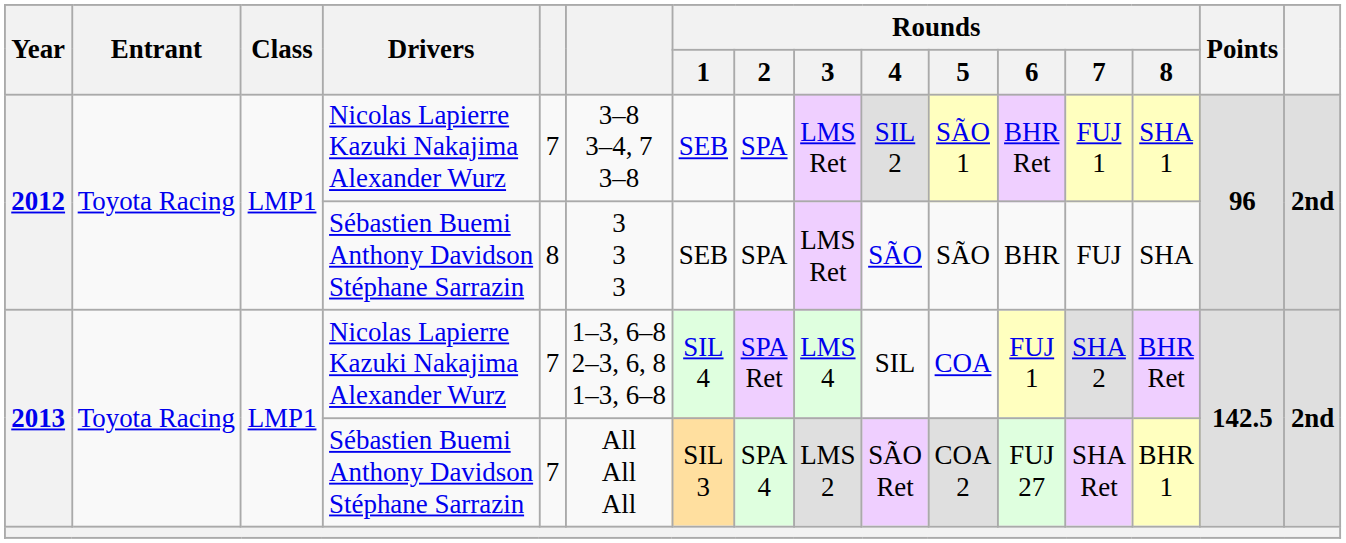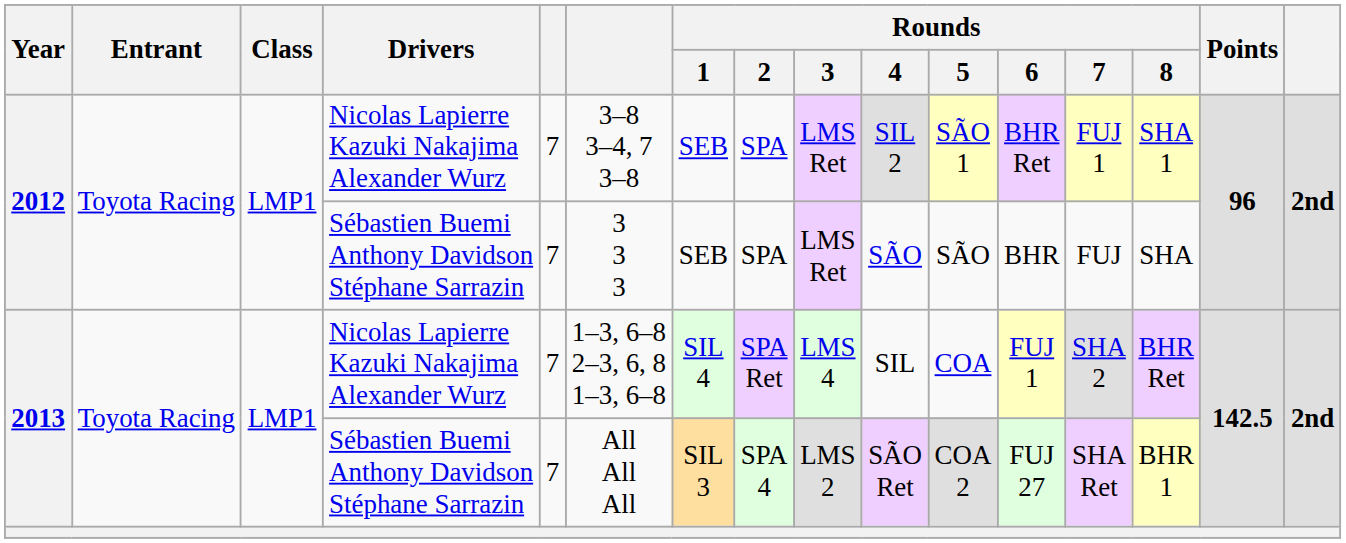(552, 255) 8 -> (552, 255) 7
